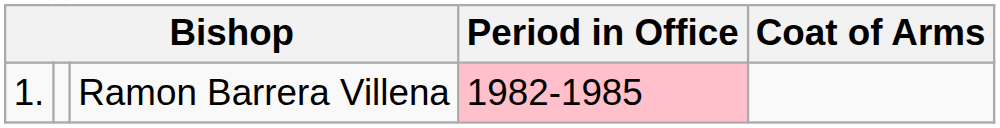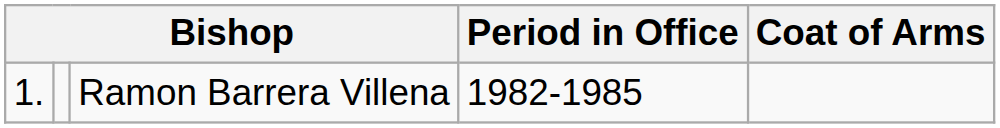(555, 92) pink background -> (555, 92) no background
